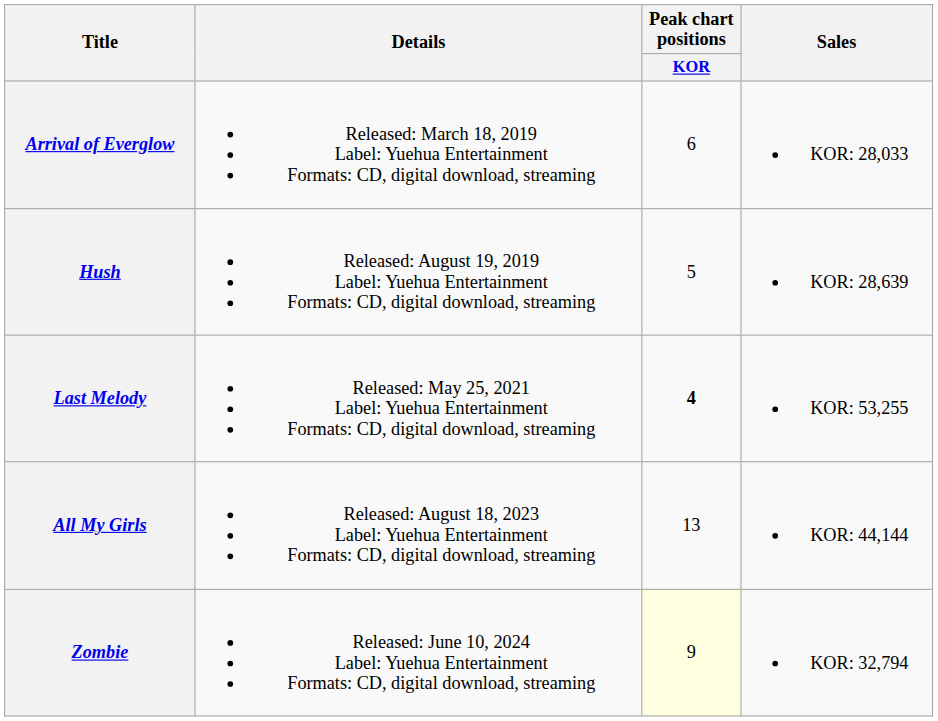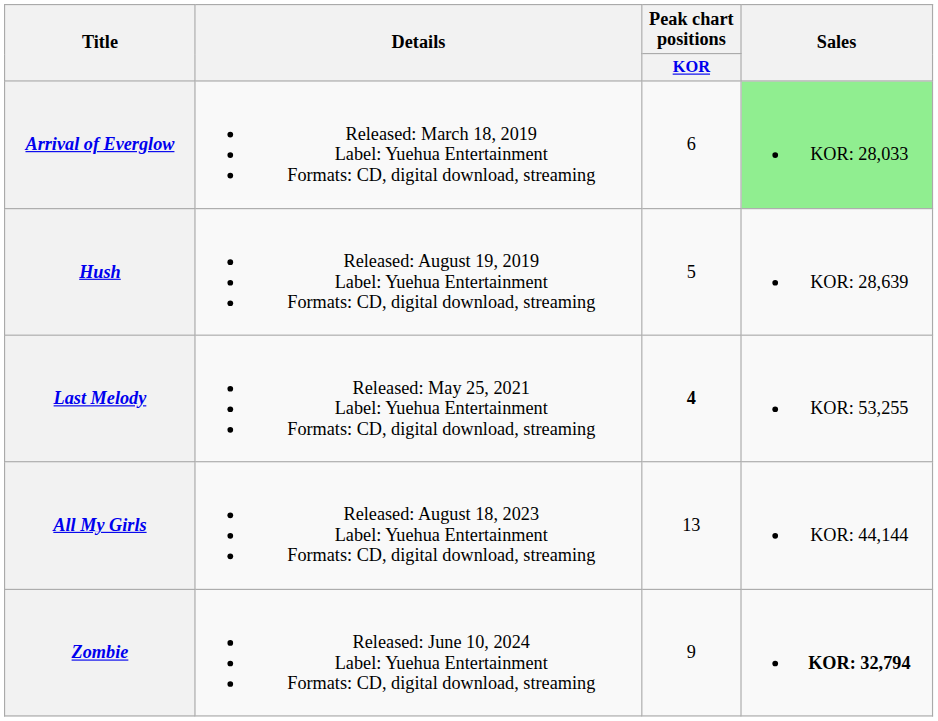(837, 155) no background -> (837, 155) lightgreen background
(691, 652) lightyellow background -> (691, 652) no background
(837, 663) normal -> (837, 663) bold
